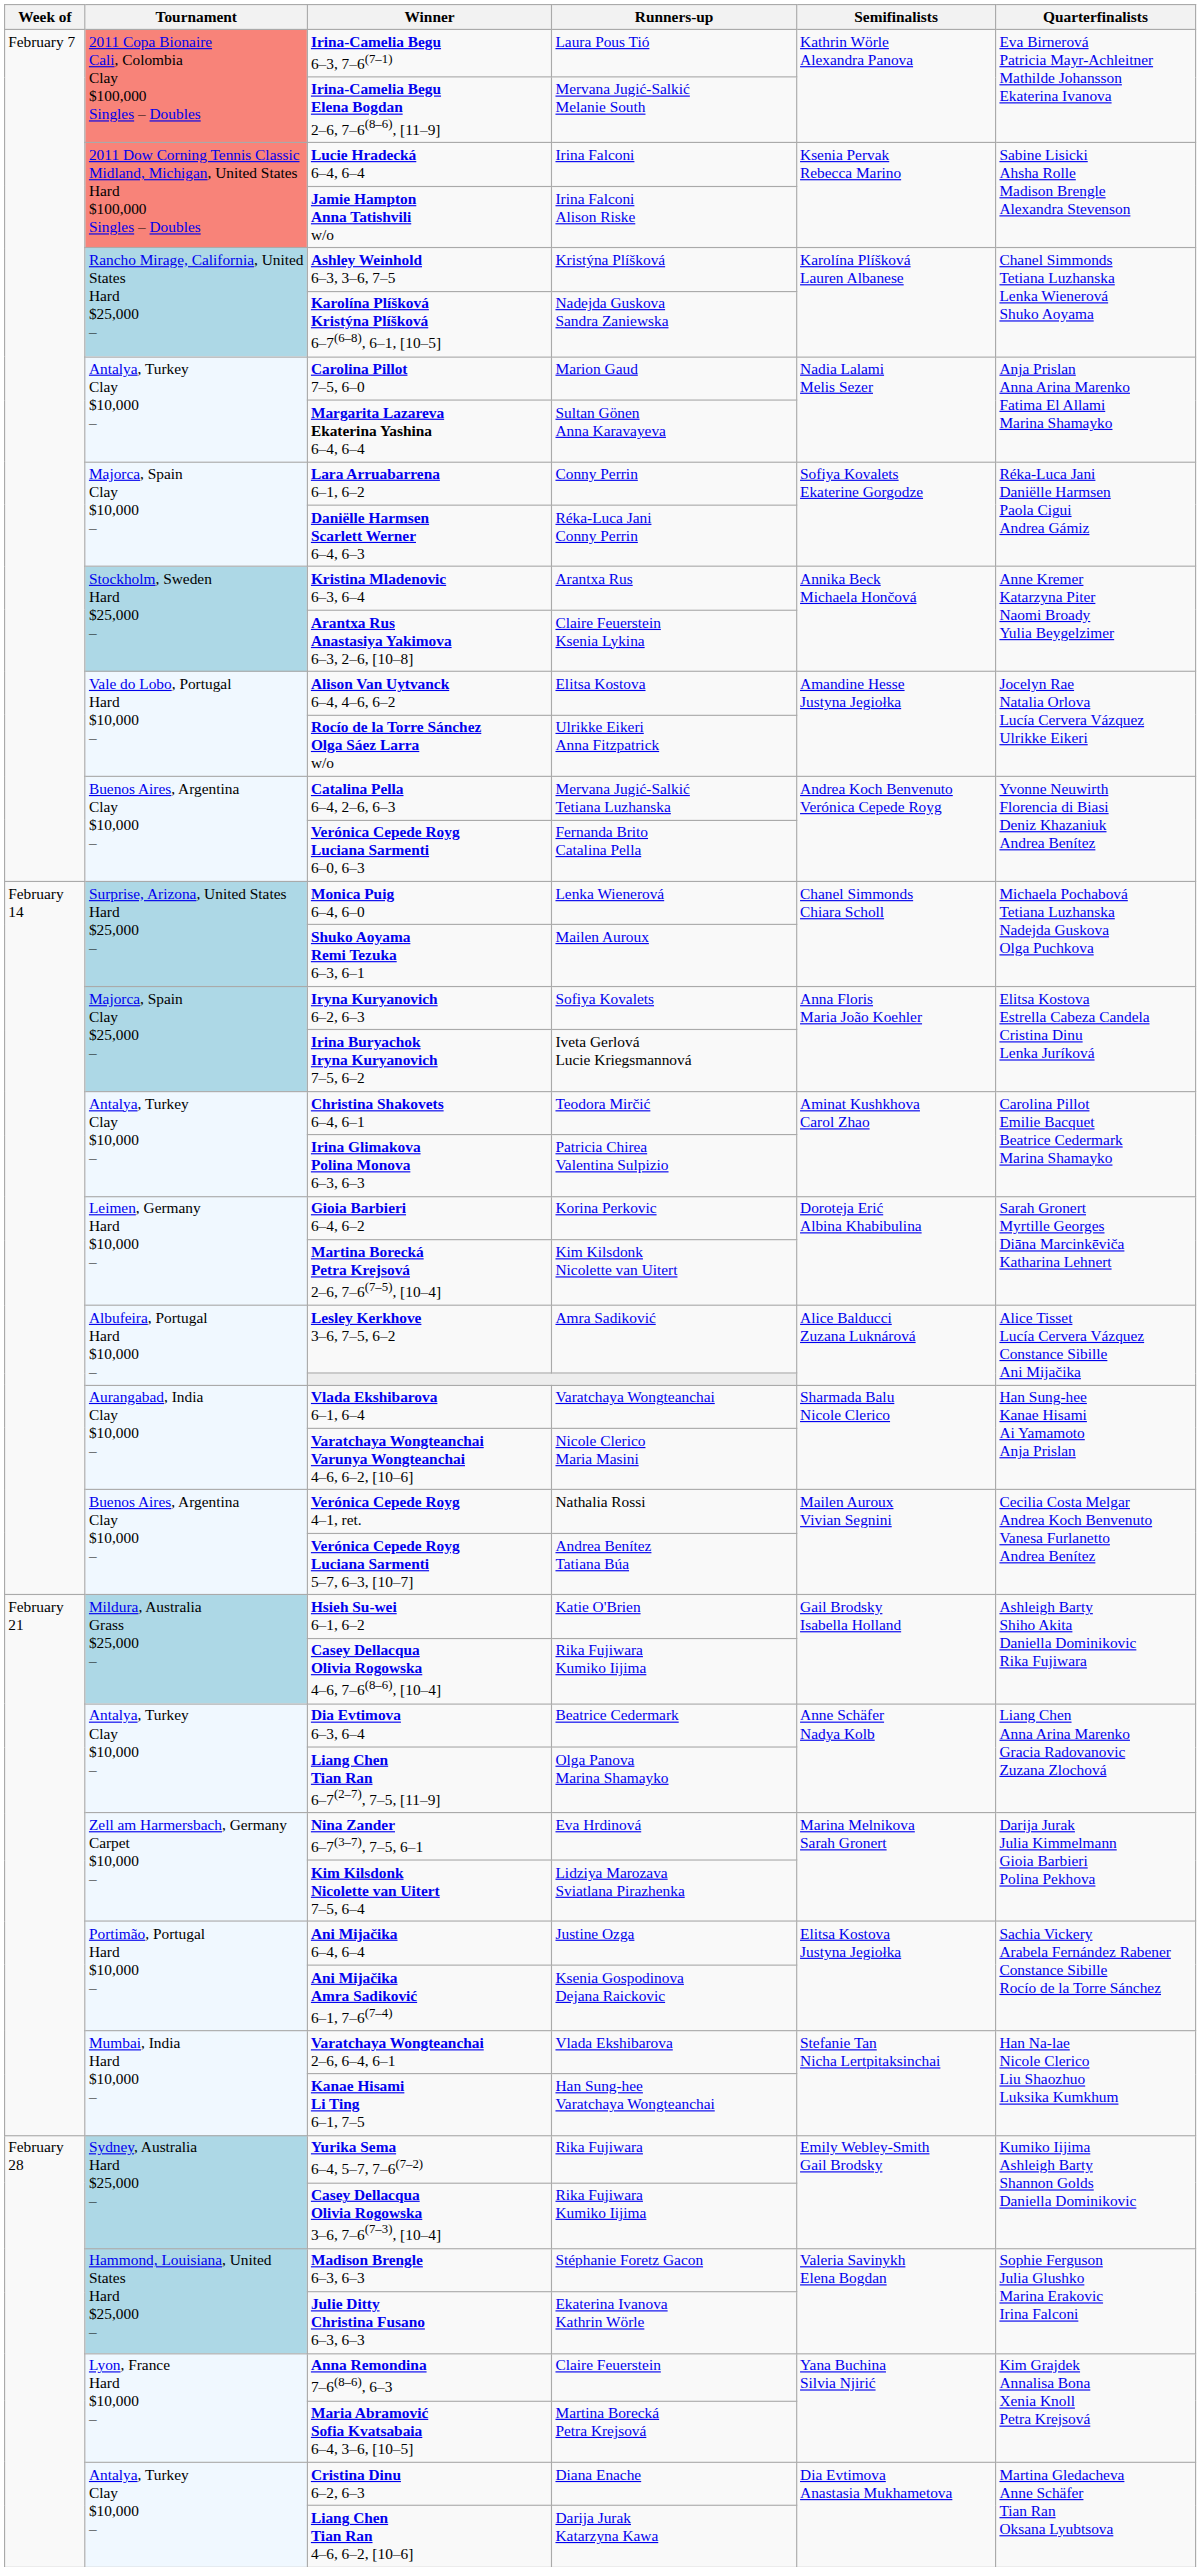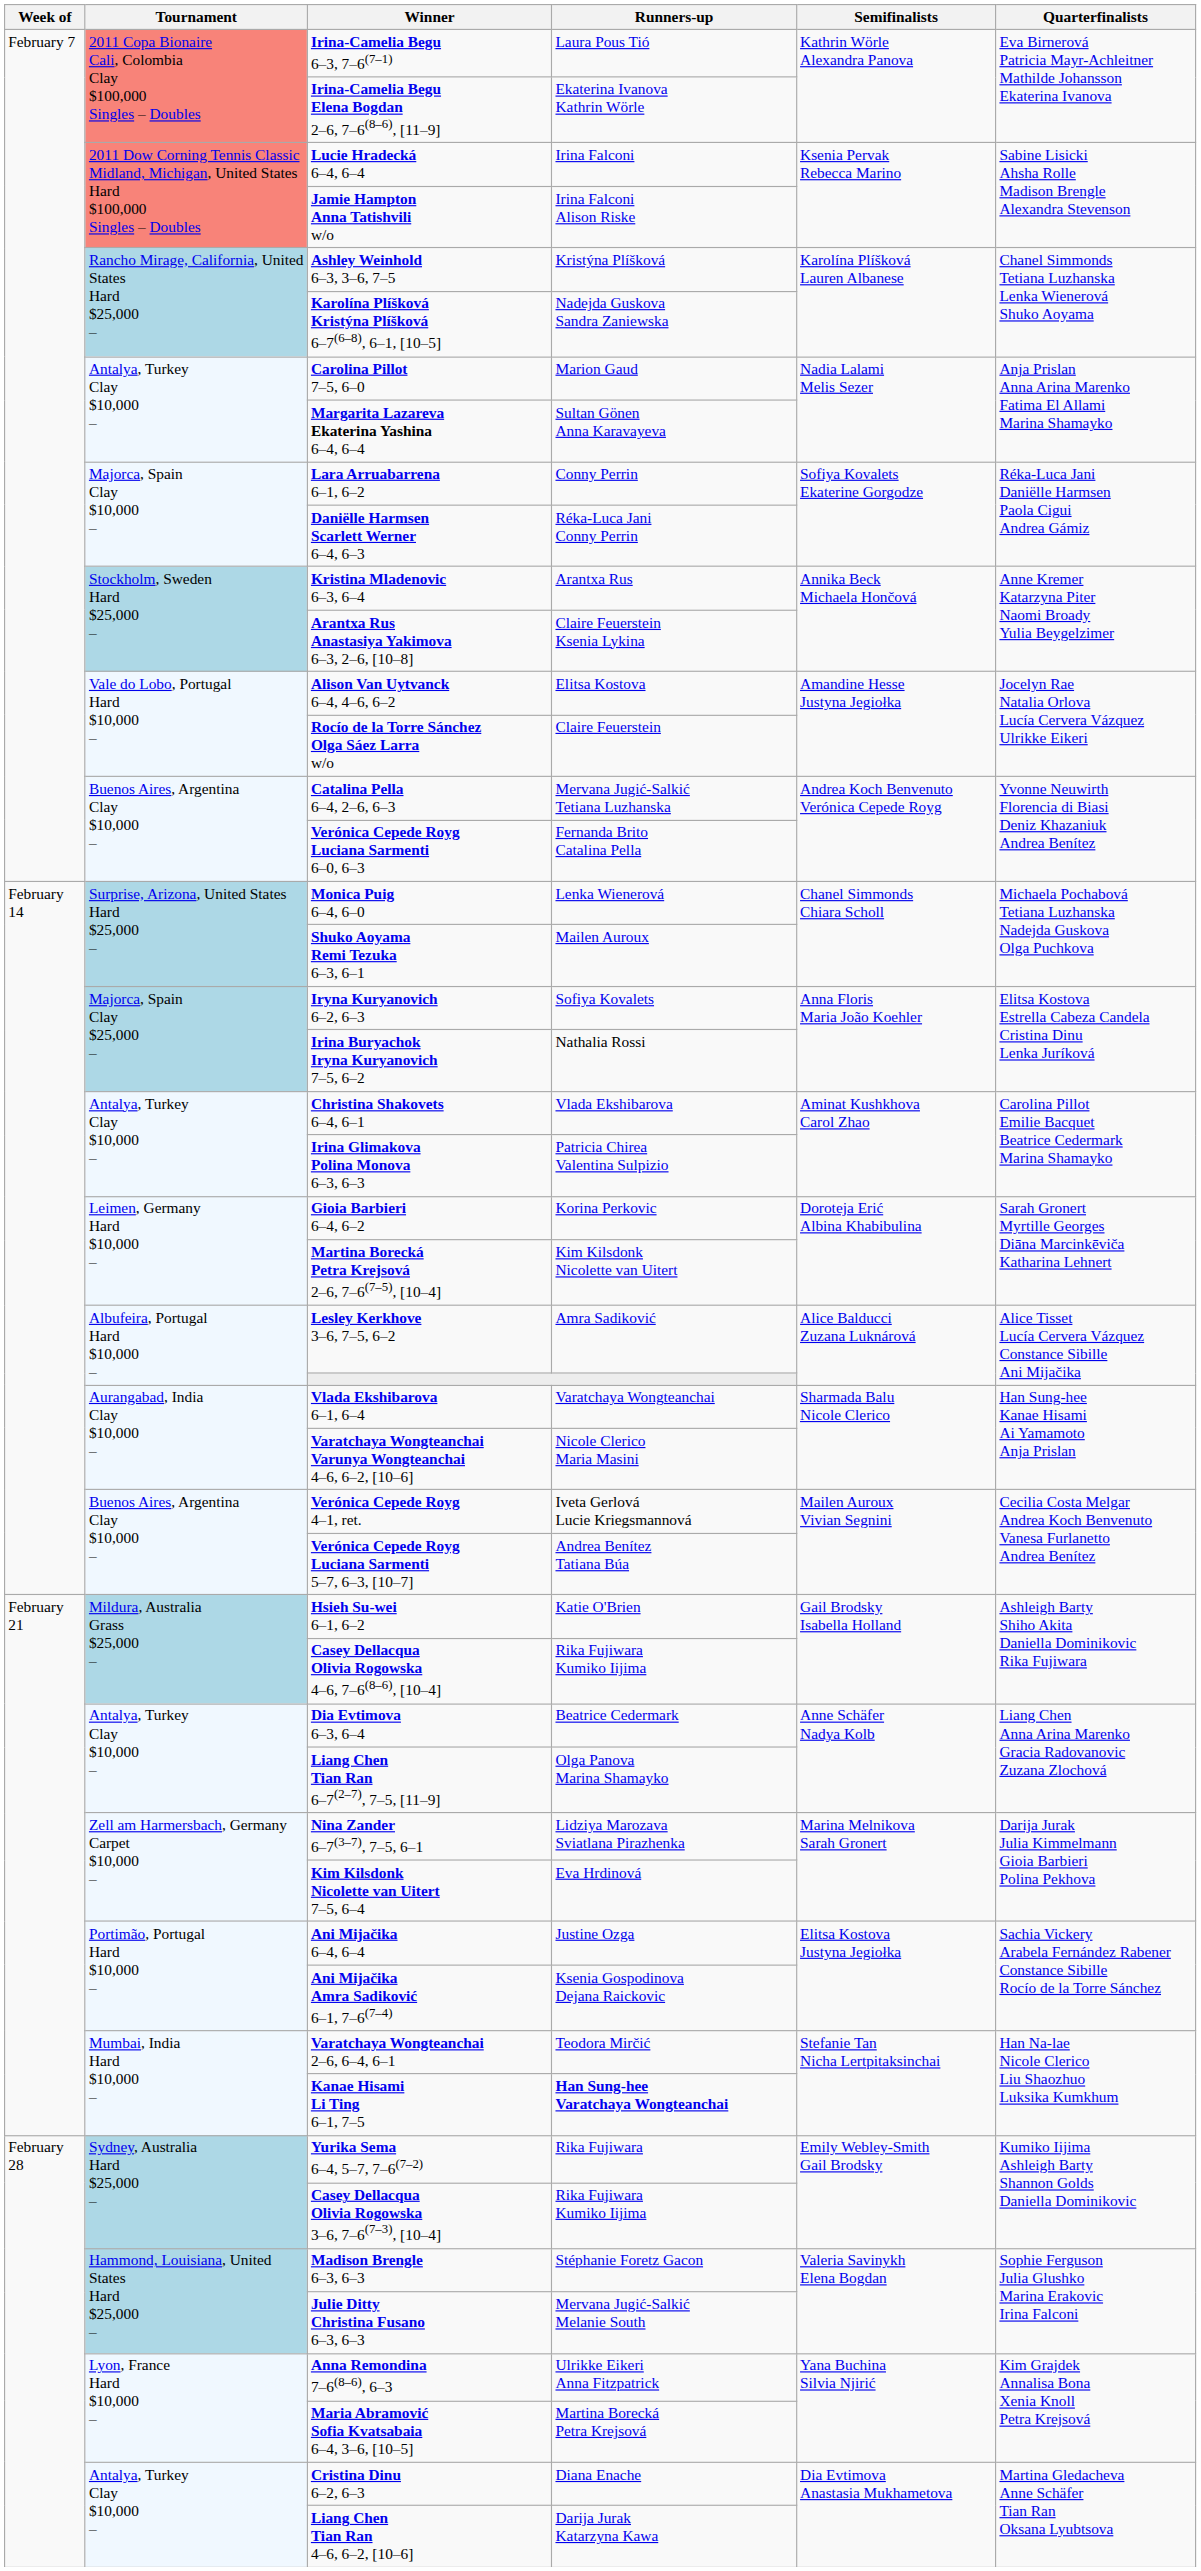(623, 98) Mervana Jugić-Salkić Melanie South -> (612, 98) Ekaterina Ivanova Kathrin Wörle
(607, 736) Ulrikke Eikeri Anna Fitzpatrick -> (608, 727) Claire Feuerstein
(624, 1051) Iveta Gerlová Lucie Kriegsmannová -> (600, 1042) Nathalia Rossi
(603, 1103) Teodora Mirčić -> (614, 1103) Vlada Ekshibarova
(600, 1502) Nathalia Rossi -> (624, 1511) Iveta Gerlová Lucie Kriegsmannová
(598, 1824) Eva Hrdinová -> (620, 1833) Lidziya Marozava Sviatlana Pirazhenka
(620, 1881) Lidziya Marozava Sviatlana Pirazhenka -> (598, 1872) Eva Hrdinová
(614, 2042) Vlada Ekshibarova -> (603, 2042) Teodora Mirčić
(635, 2095) normal -> (642, 2095) bold
(612, 2313) Ekaterina Ivanova Kathrin Wörle -> (623, 2313) Mervana Jugić-Salkić Melanie South
(608, 2365) Claire Feuerstein -> (607, 2374) Ulrikke Eikeri Anna Fitzpatrick
